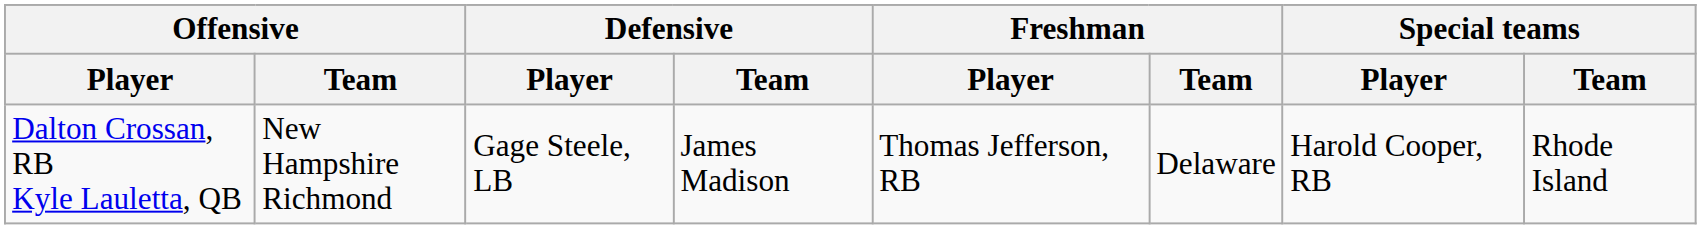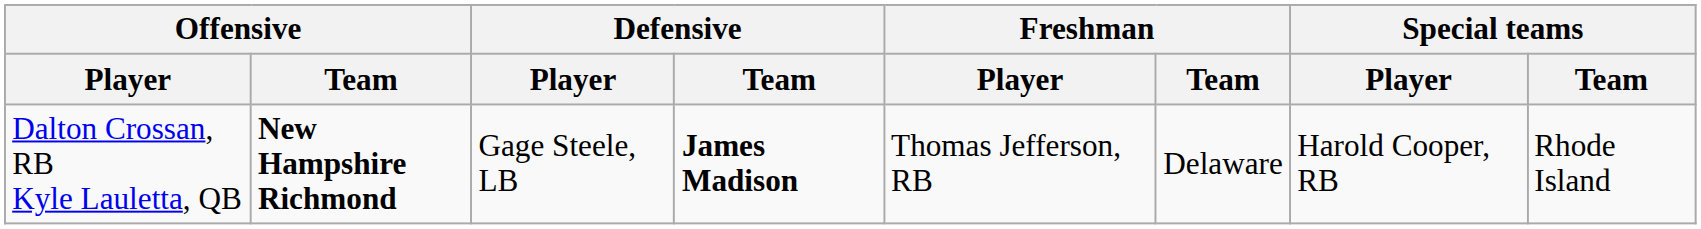(331, 163) normal -> (332, 163) bold
(735, 163) normal -> (740, 163) bold
